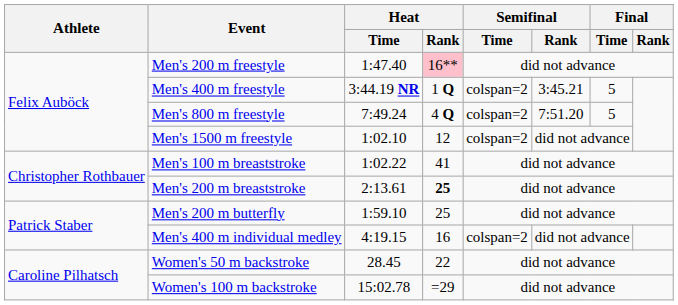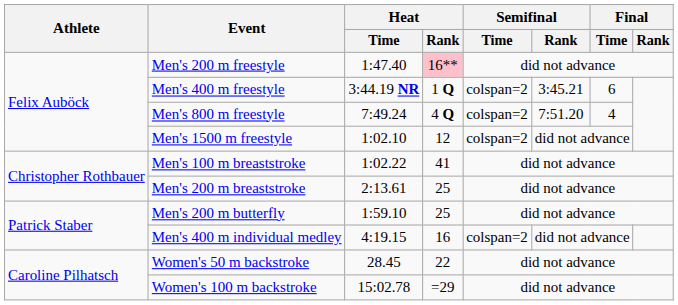(612, 90) 5 -> (612, 90) 6
(612, 114) 5 -> (612, 114) 4
(443, 188) bold -> (443, 188) normal
